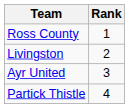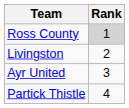(106, 34) no background -> (106, 34) lightgrey background
